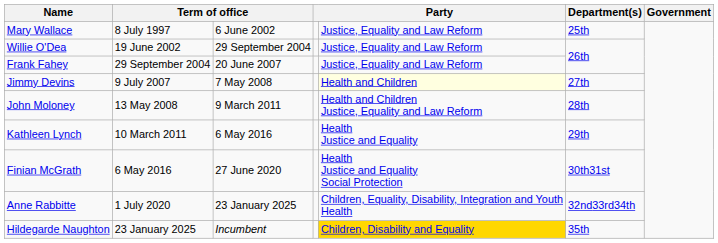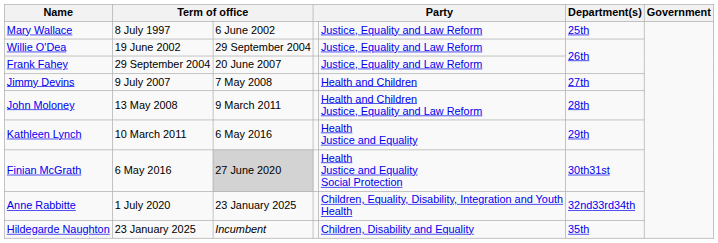(369, 82) lightyellow background -> (369, 82) no background
(248, 170) no background -> (248, 170) lightgrey background
(397, 229) gold background -> (397, 229) no background
